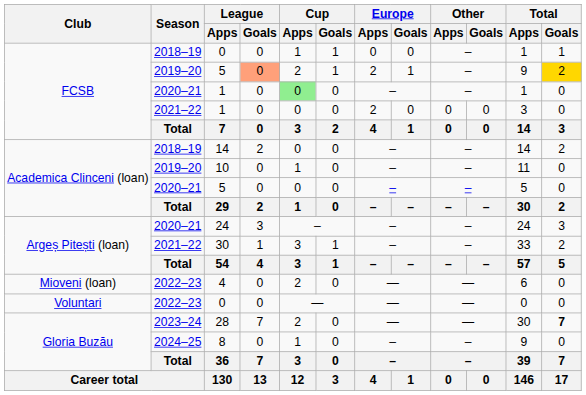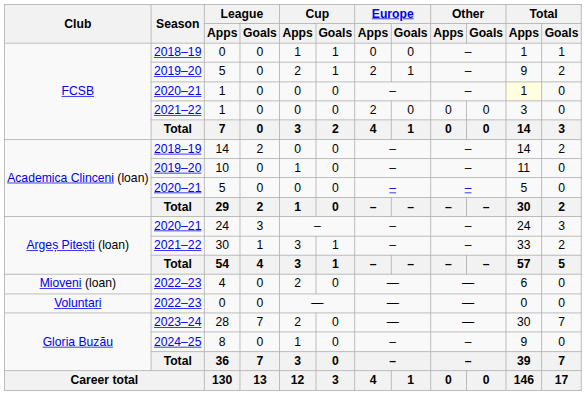(260, 71) lightsalmon background -> (260, 71) no background
(562, 71) gold background -> (562, 71) no background
(298, 91) lightgreen background -> (298, 91) no background
(524, 91) no background -> (524, 91) lightyellow background
(562, 322) bold -> (562, 322) normal
